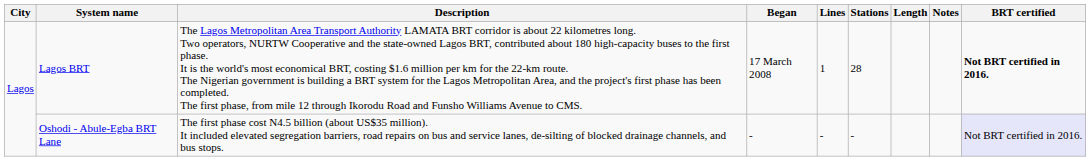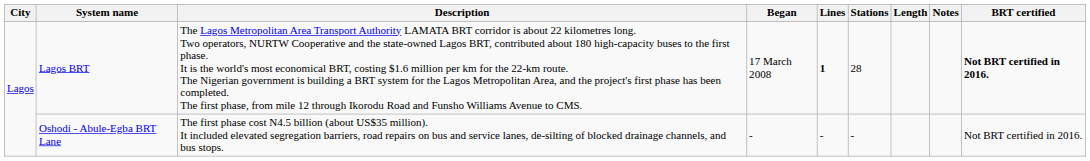(822, 68) normal -> (822, 68) bold
(1023, 135) lavender background -> (1023, 135) no background
